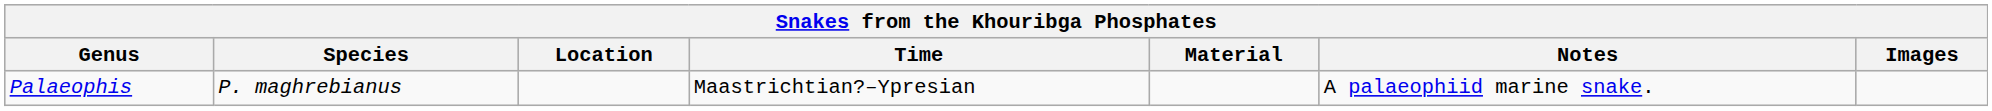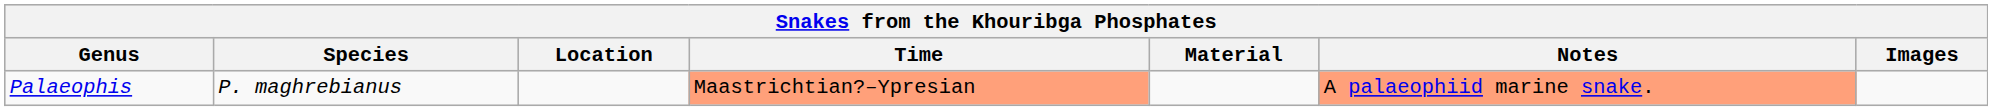(835, 88) no background -> (835, 88) lightsalmon background
(1489, 88) no background -> (1489, 88) lightsalmon background
